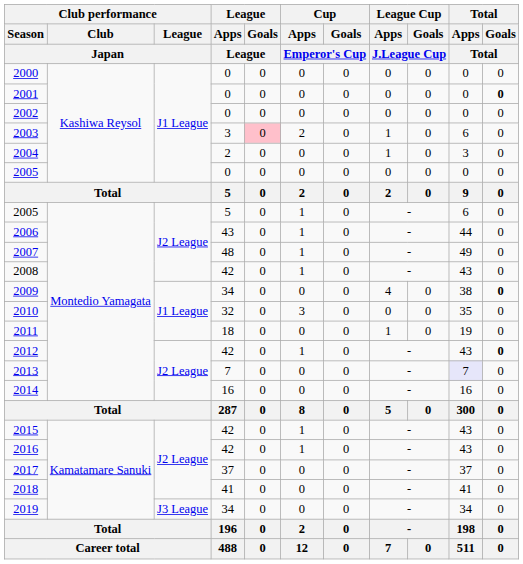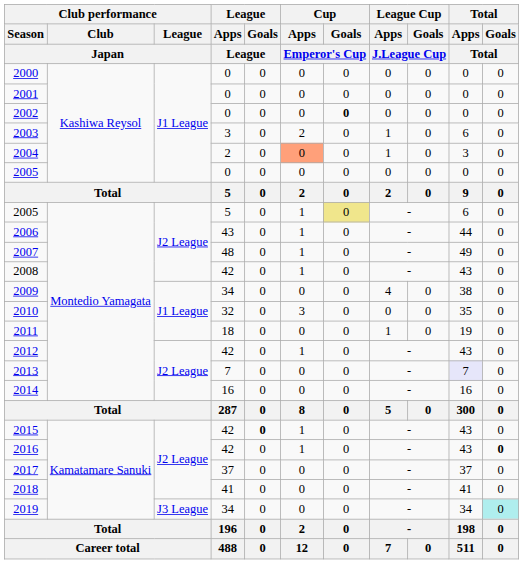(501, 93) bold -> (501, 93) normal
(346, 113) normal -> (346, 113) bold
(263, 133) pink background -> (263, 133) no background
(302, 152) no background -> (302, 152) lightsalmon background
(346, 212) no background -> (346, 212) khaki background
(501, 291) bold -> (501, 291) normal
(501, 350) bold -> (501, 350) normal
(263, 430) normal -> (263, 430) bold
(501, 449) normal -> (501, 449) bold
(501, 509) no background -> (501, 509) paleturquoise background
